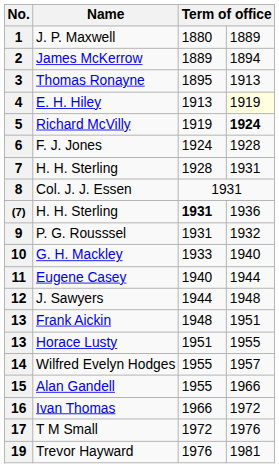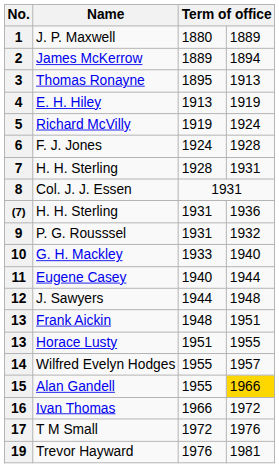(245, 102) lightyellow background -> (245, 102) no background
(245, 124) bold -> (245, 124) normal
(197, 211) bold -> (197, 211) normal
(245, 386) no background -> (245, 386) gold background
